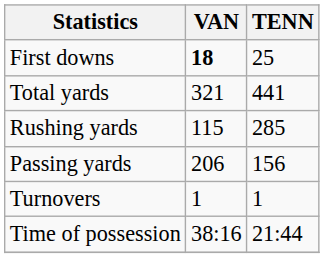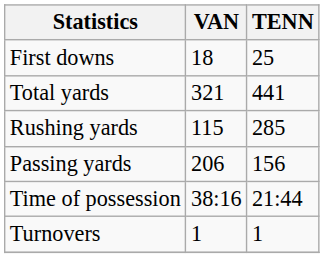(202, 57) bold -> (202, 57) normal
rows swapped: (55, 198) <-> (95, 234)
